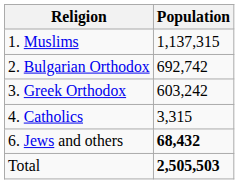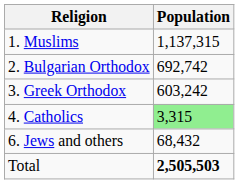(175, 116) no background -> (175, 116) lightgreen background
(178, 141) bold -> (178, 141) normal
